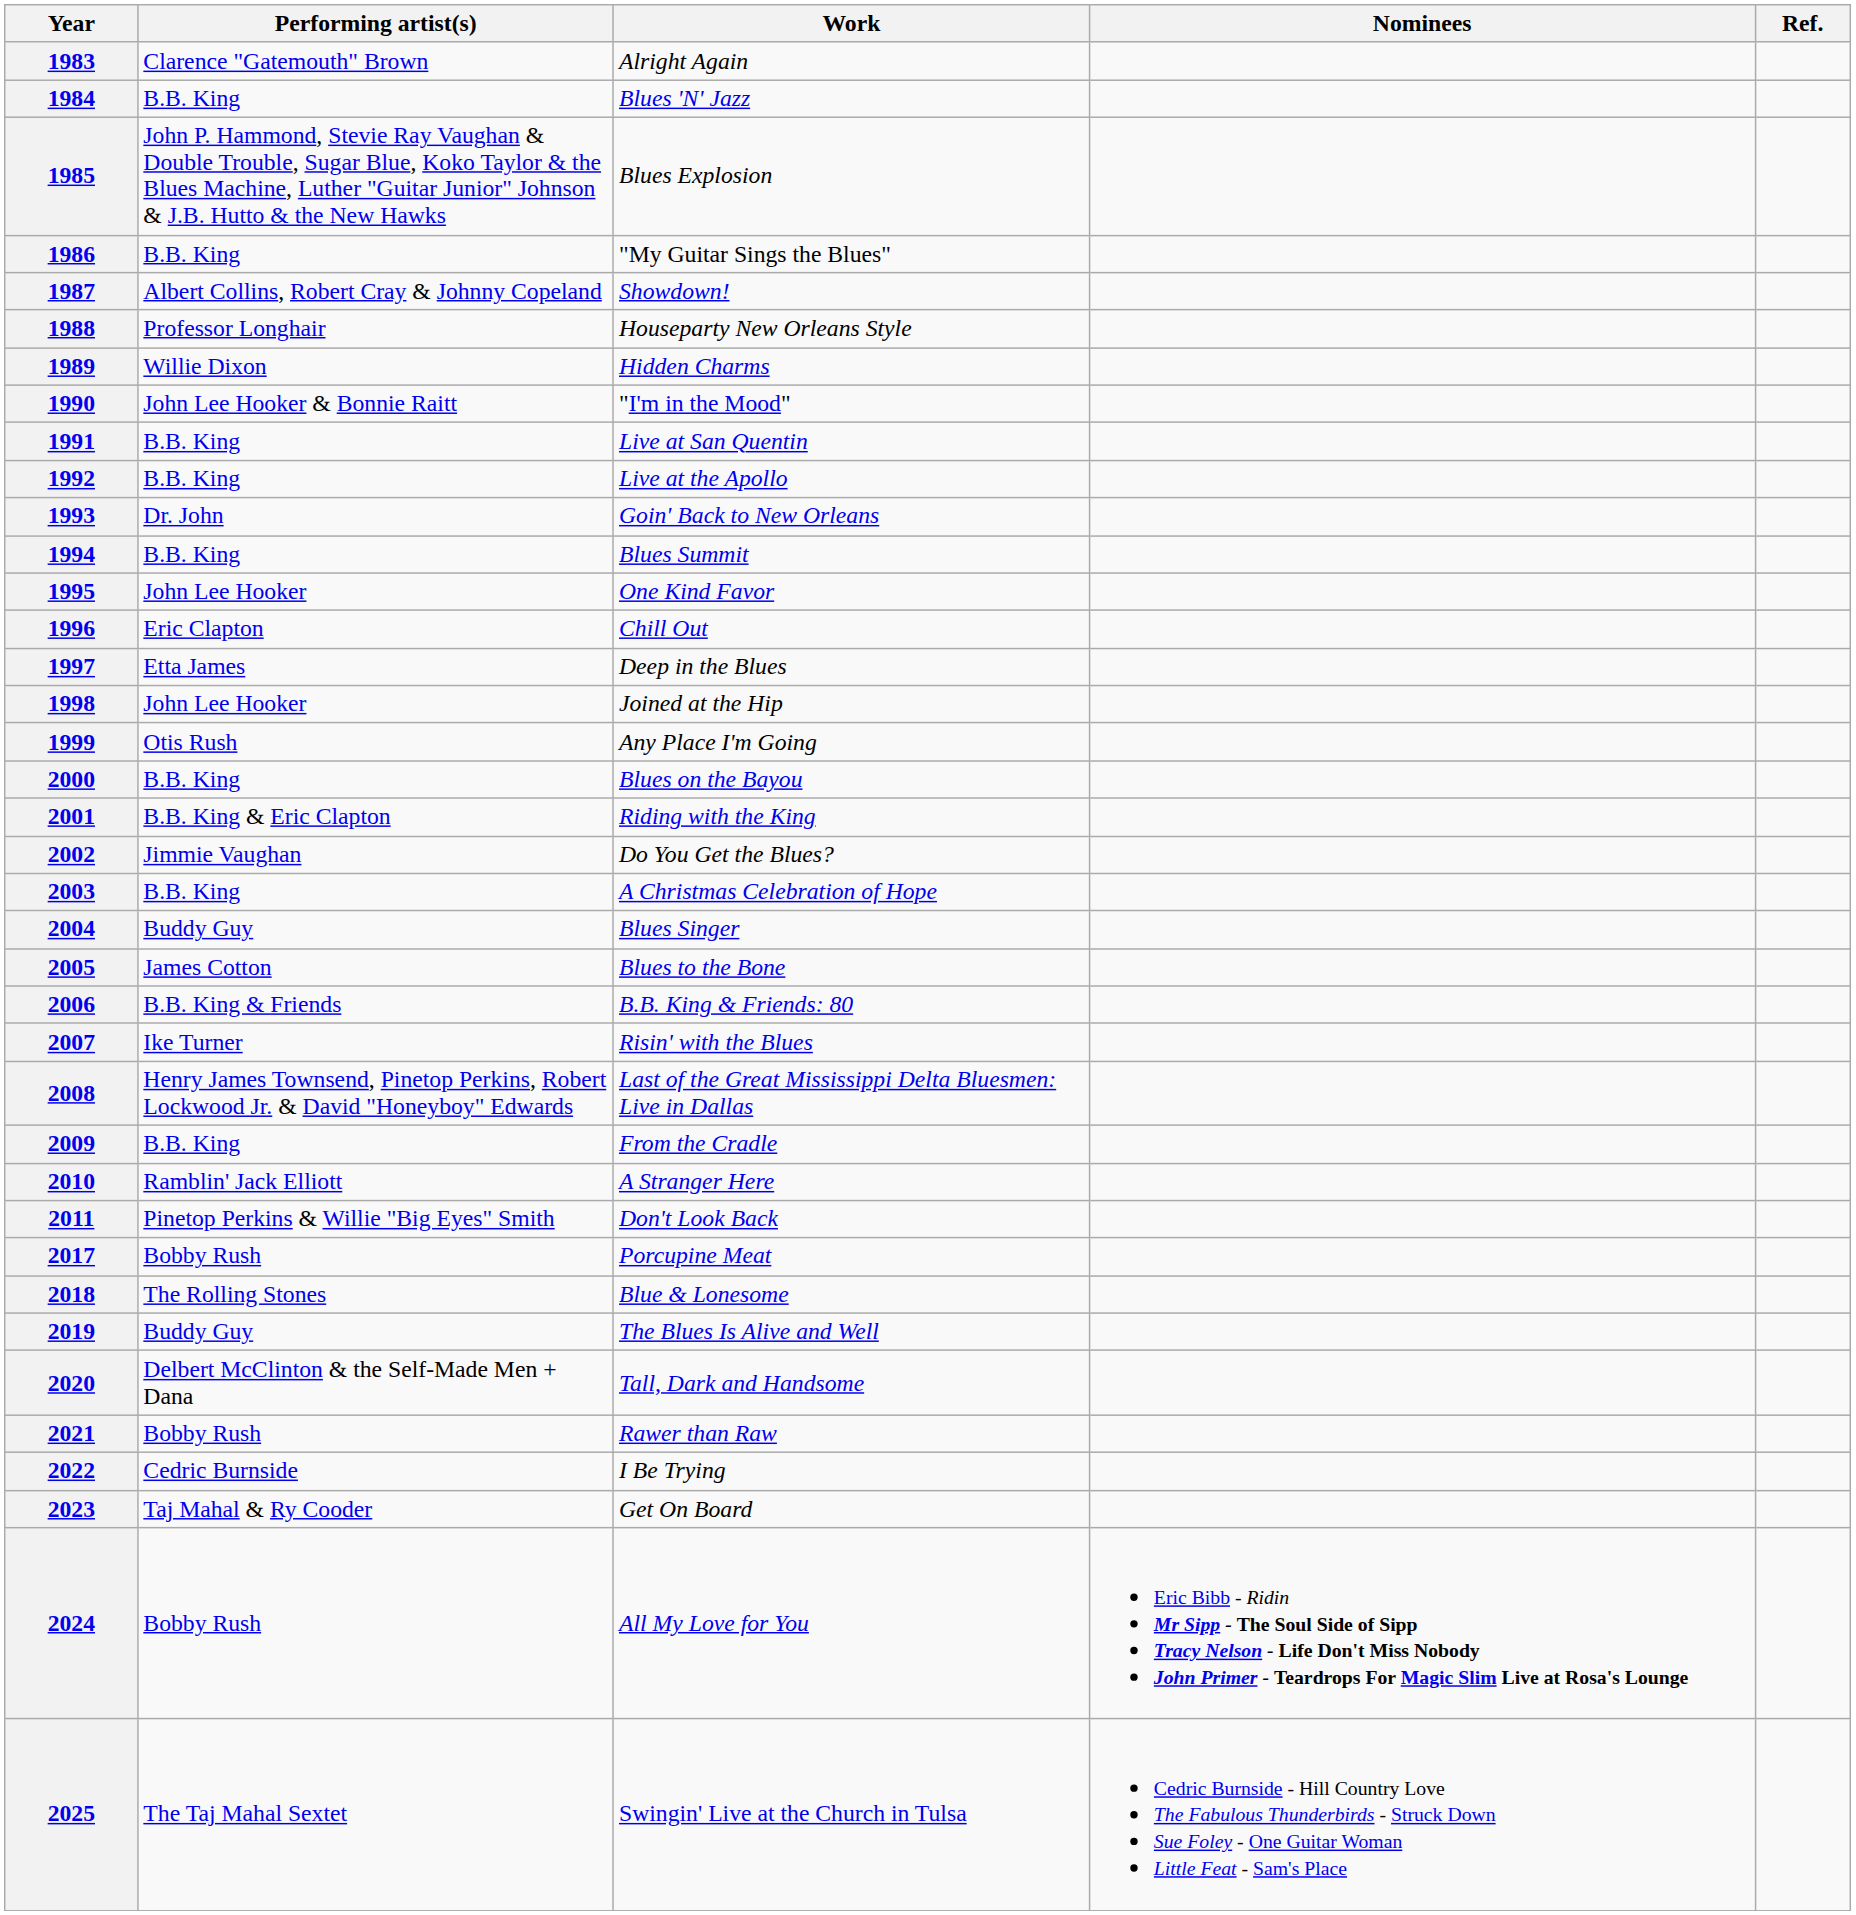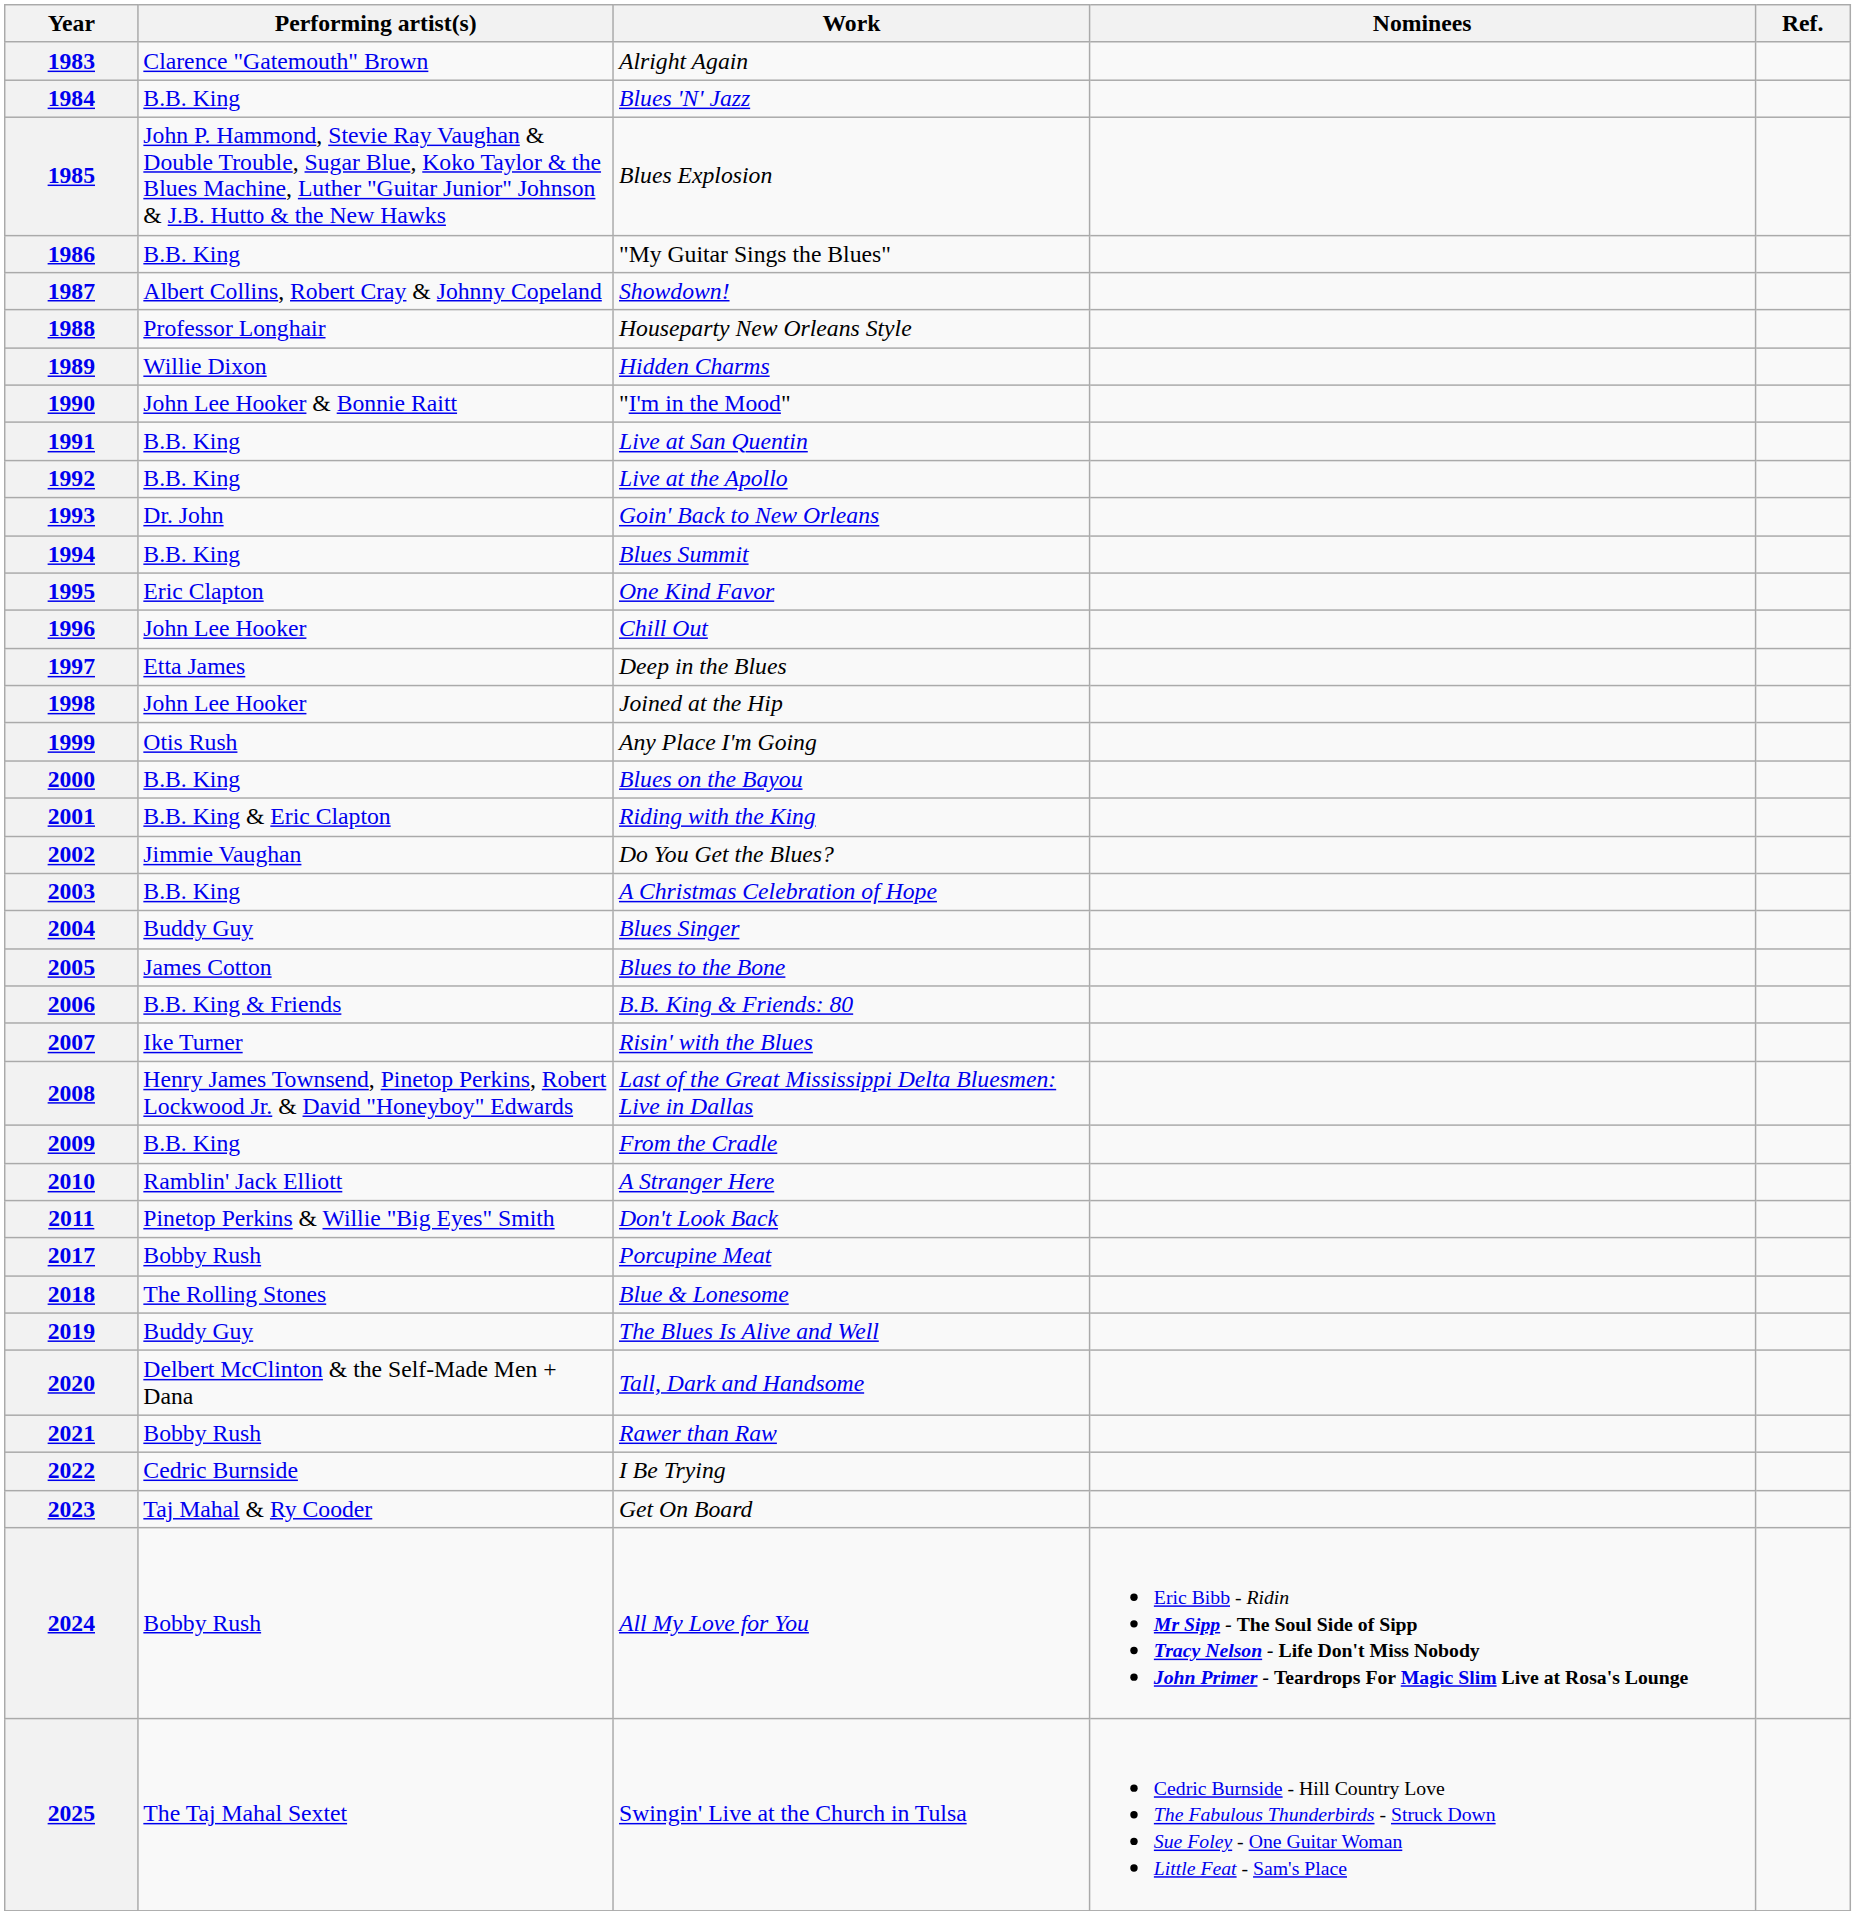(225, 591) John Lee Hooker -> (204, 591) Eric Clapton
(204, 628) Eric Clapton -> (225, 628) John Lee Hooker
